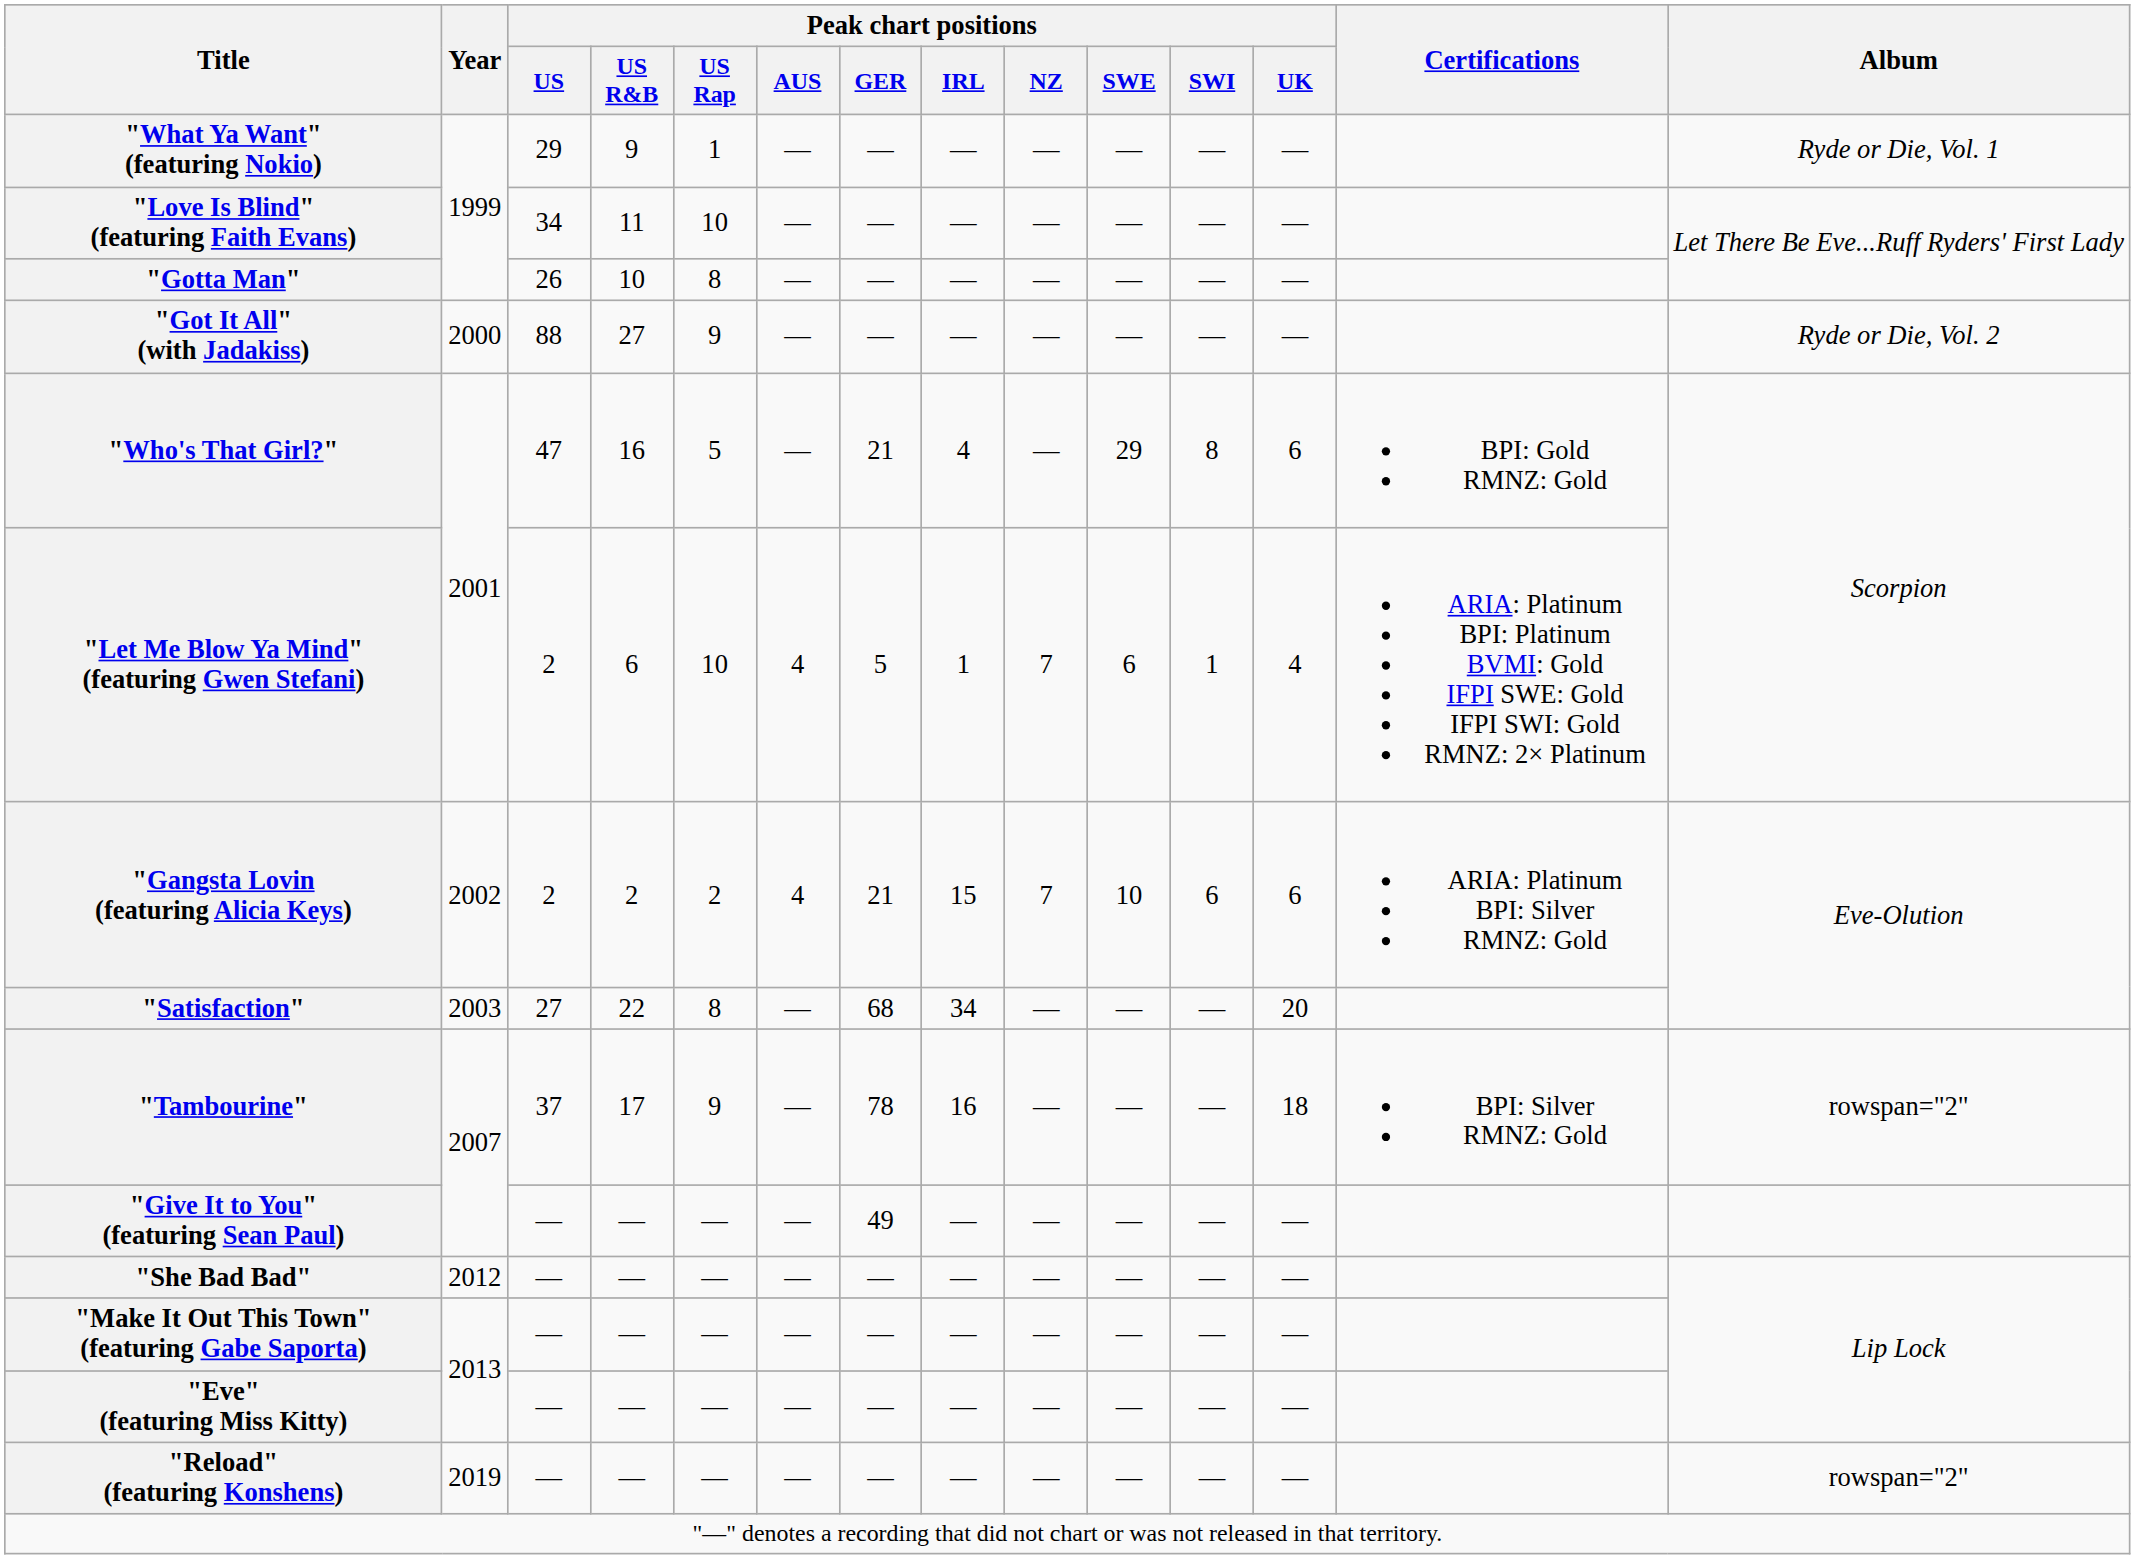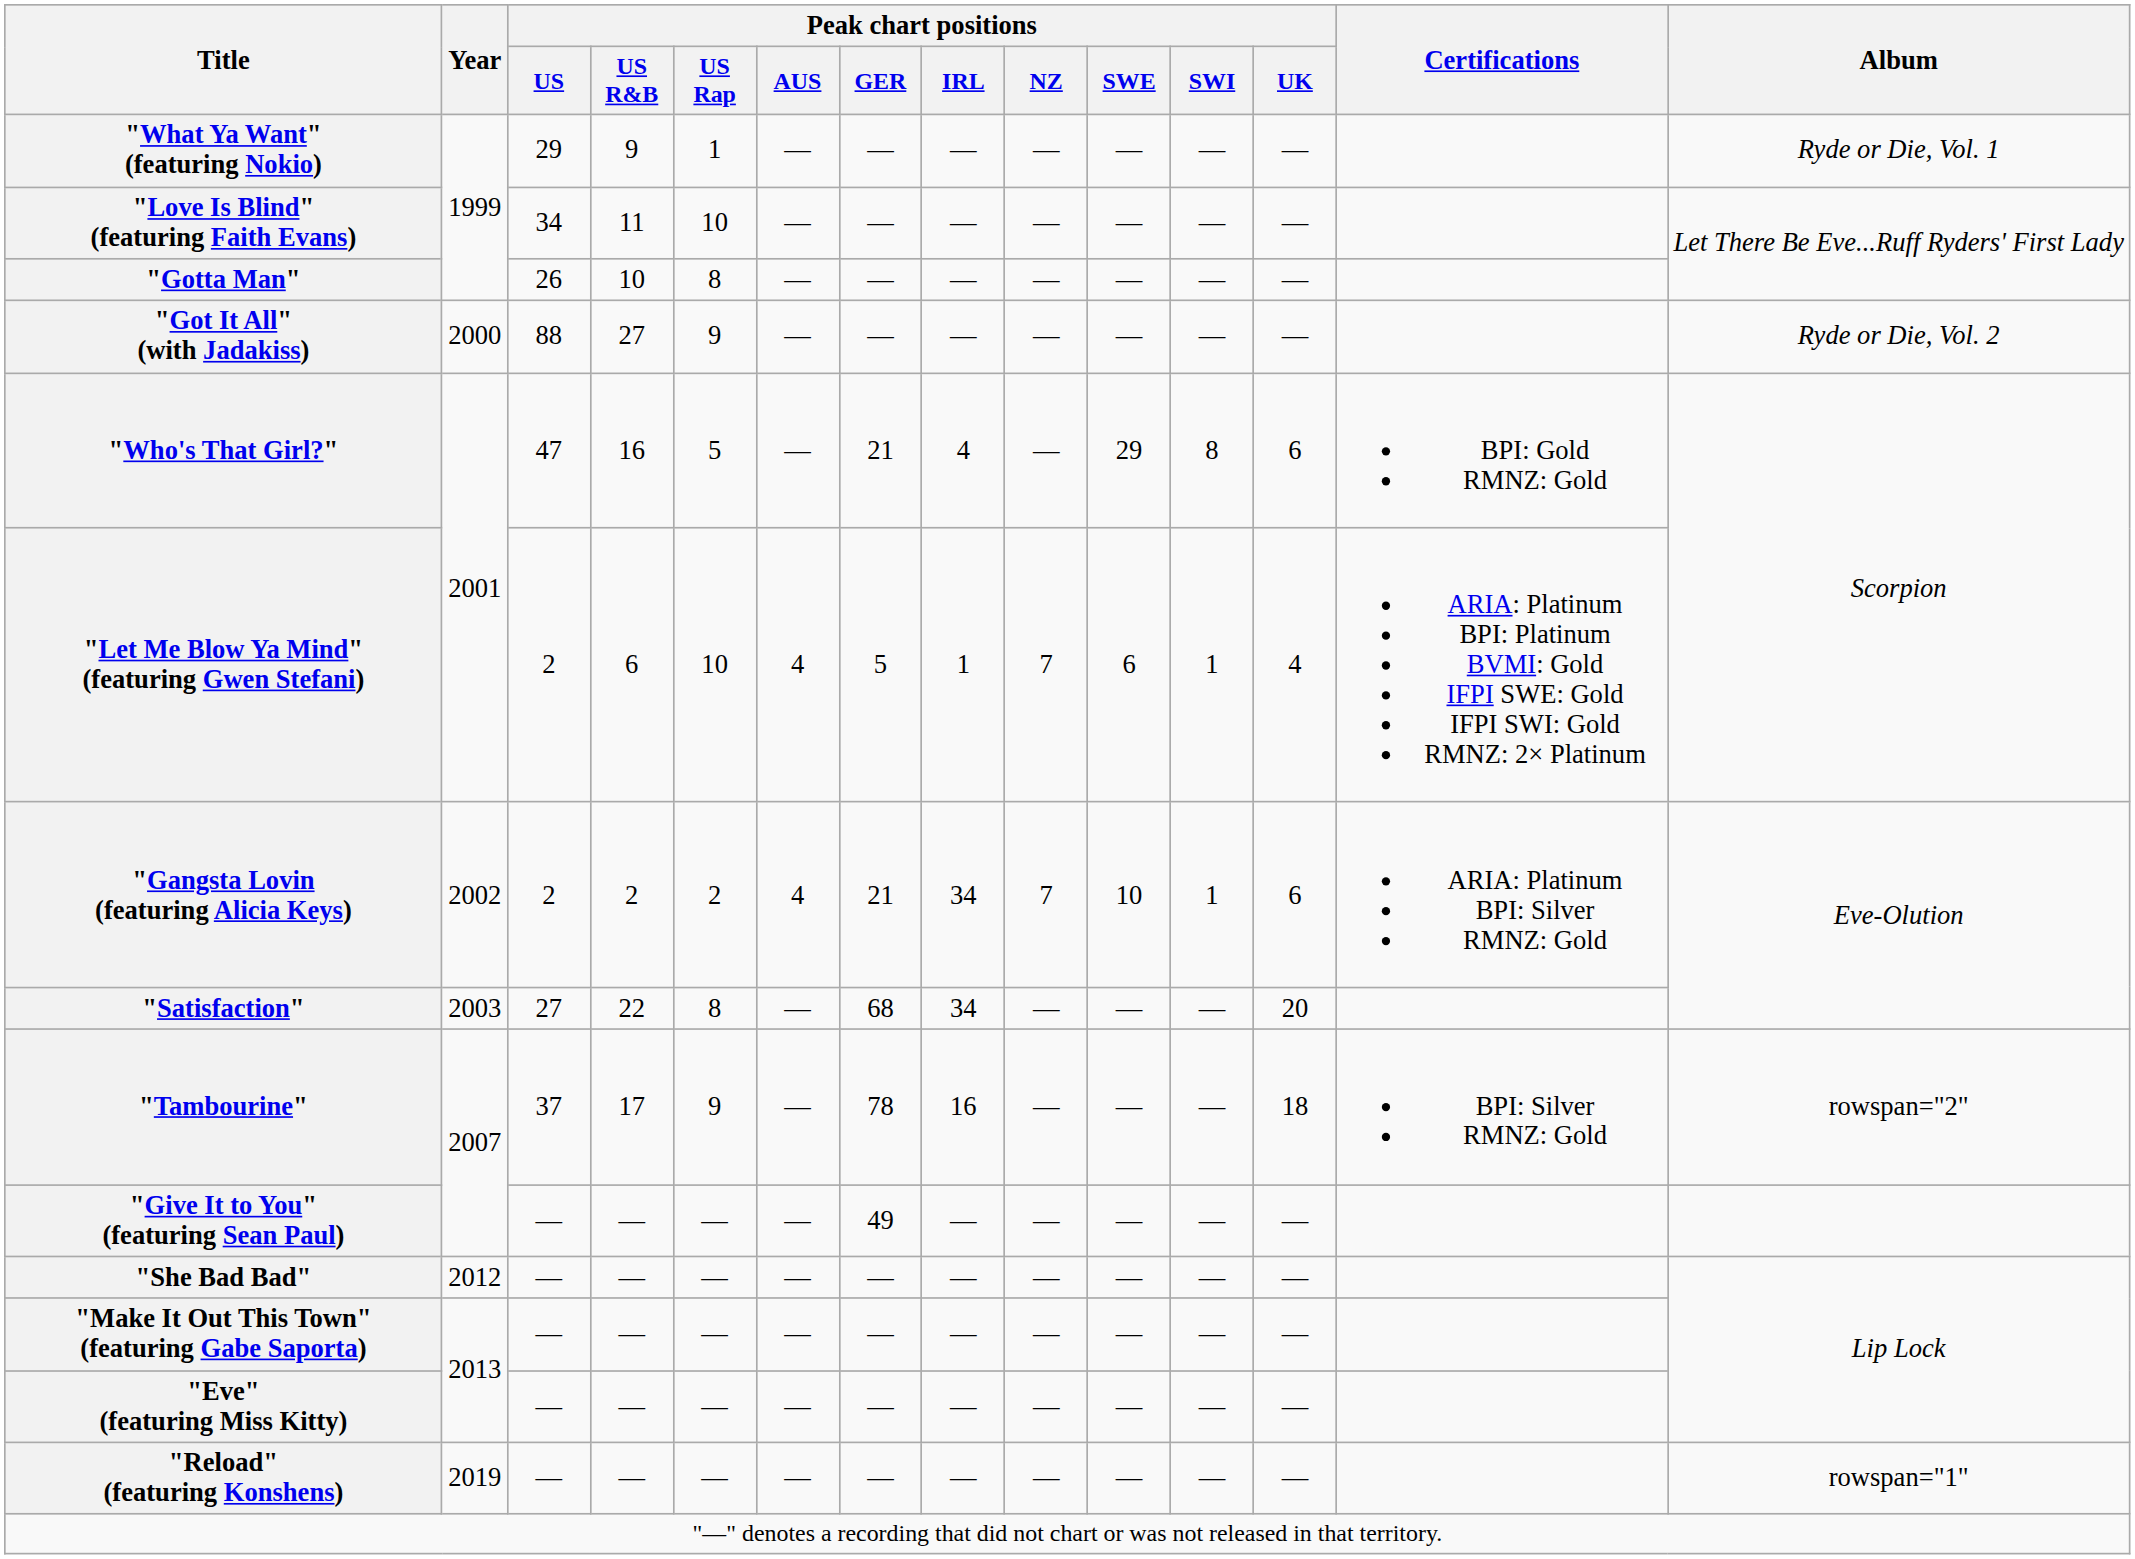(963, 894) 15 -> (963, 894) 34
(1212, 894) 6 -> (1212, 894) 1
(1899, 1478) rowspan="2" -> (1899, 1478) rowspan="1"
